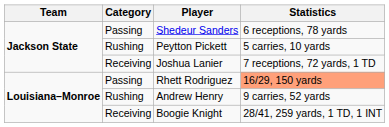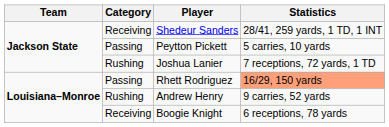(124, 30) Passing -> (128, 30) Receiving
(295, 30) 6 receptions, 78 yards -> (313, 30) 28/41, 259 yards, 1 TD, 1 INT
(124, 46) Rushing -> (124, 46) Passing
(128, 63) Receiving -> (124, 63) Rushing
(313, 113) 28/41, 259 yards, 1 TD, 1 INT -> (295, 113) 6 receptions, 78 yards
